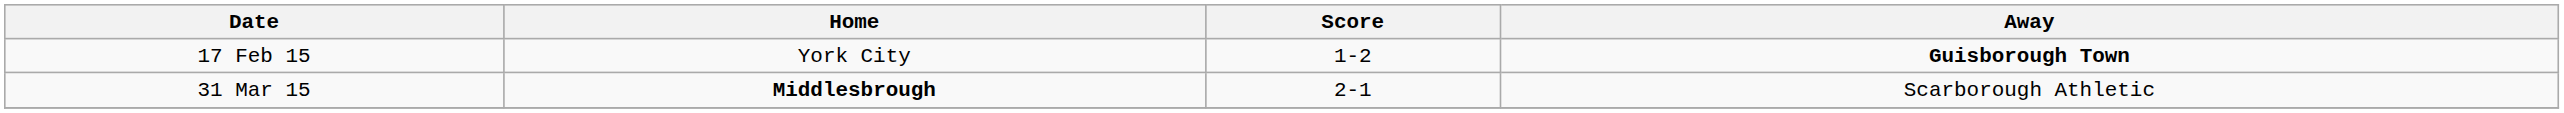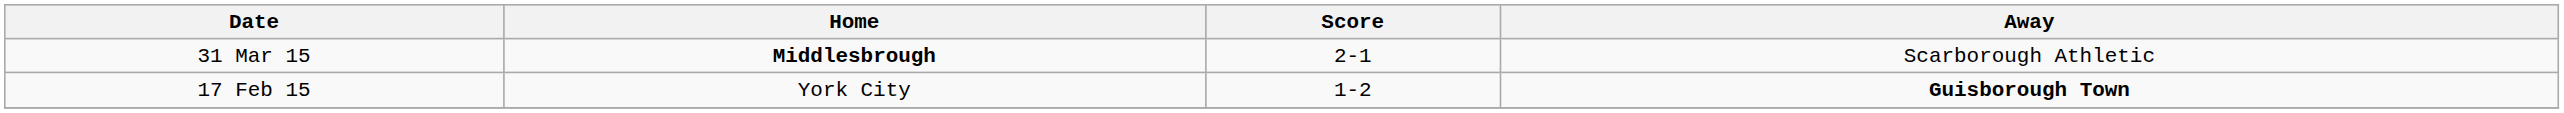rows swapped: (254, 56) <-> (254, 90)
